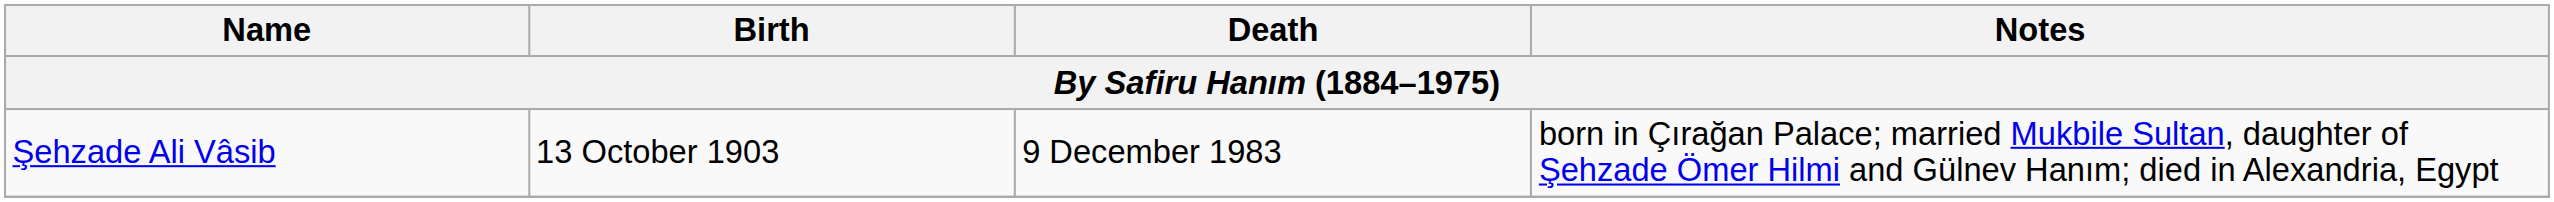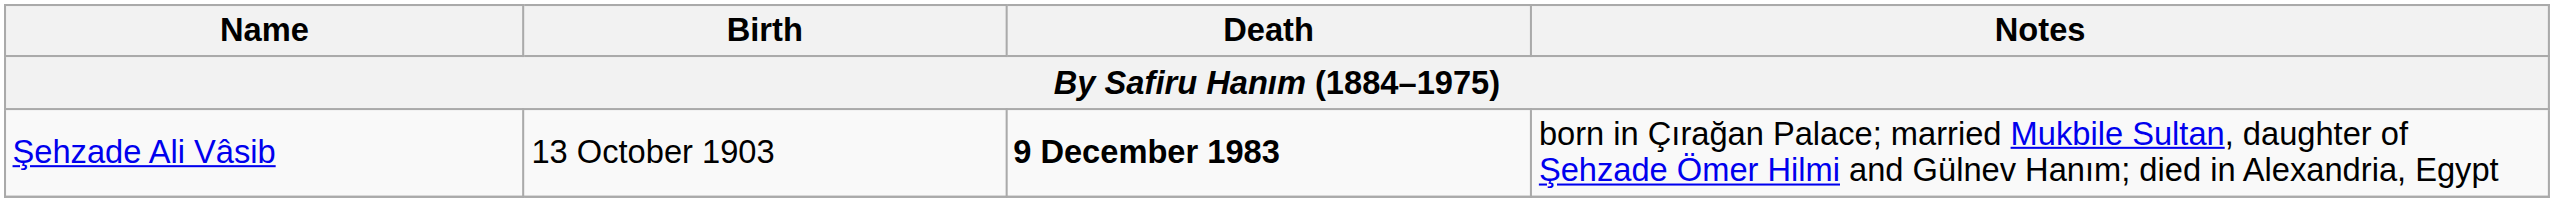(1152, 152) normal -> (1147, 152) bold
